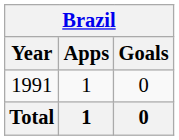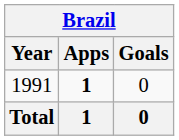(86, 85) normal -> (86, 85) bold
